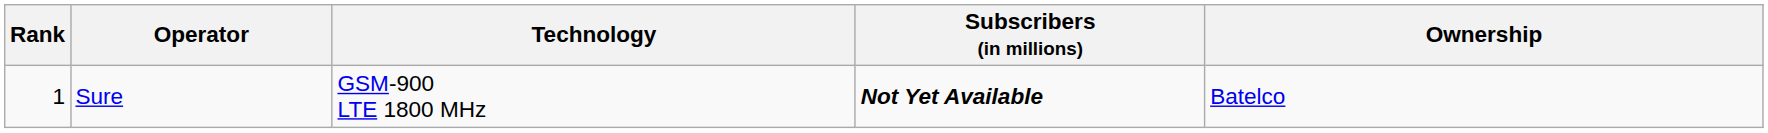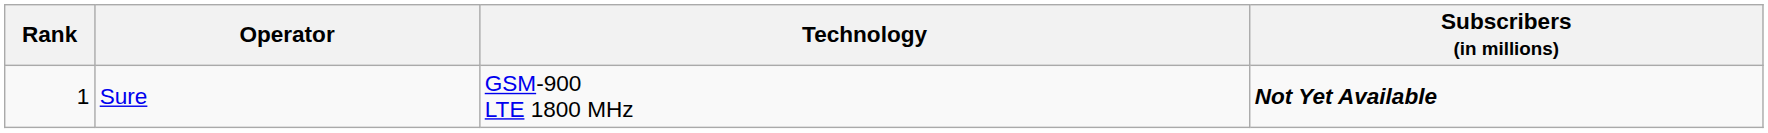- column: (1484, 35)
